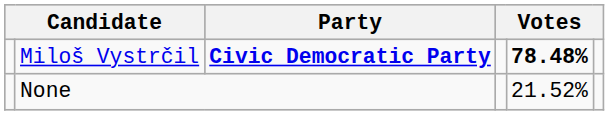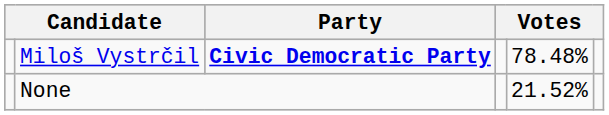(549, 57) bold -> (549, 57) normal
